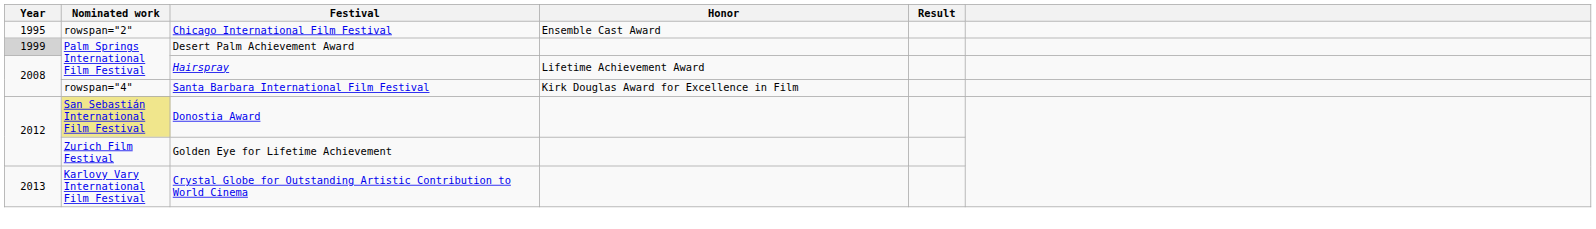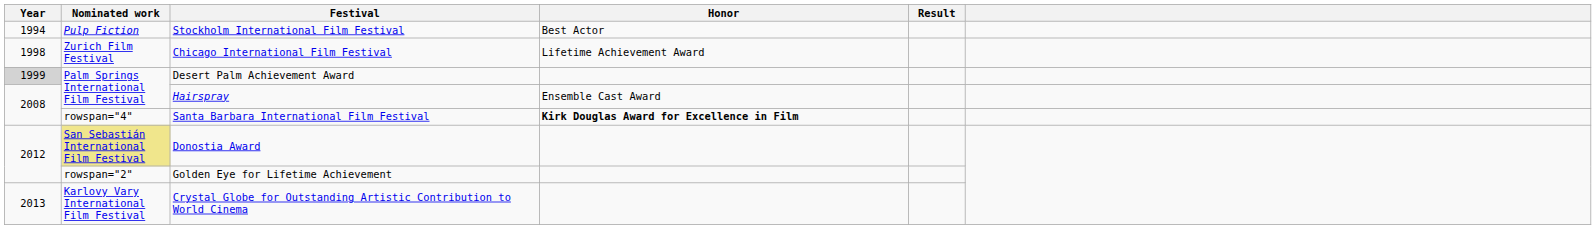+ row: (289, 30)
(33, 30) 1995 -> (33, 53) 1998
(98, 30) rowspan="2" -> (98, 53) Zurich Film Festival
(601, 30) Ensemble Cast Award -> (623, 53) Lifetime Achievement Award
(623, 67) Lifetime Achievement Award -> (601, 96) Ensemble Cast Award
(670, 88) normal -> (670, 117) bold
(98, 152) Zurich Film Festival -> (98, 175) rowspan="2"
